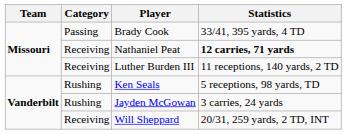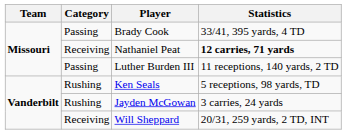(87, 66) Receiving -> (81, 66) Passing
